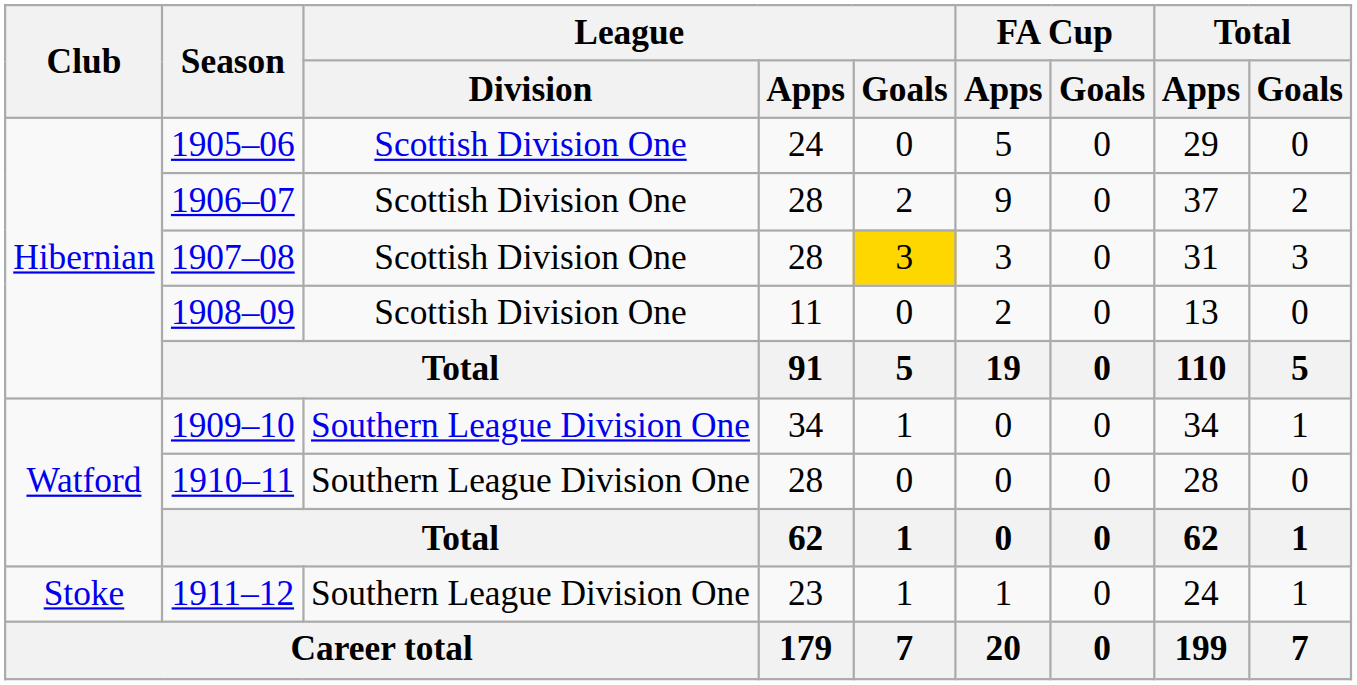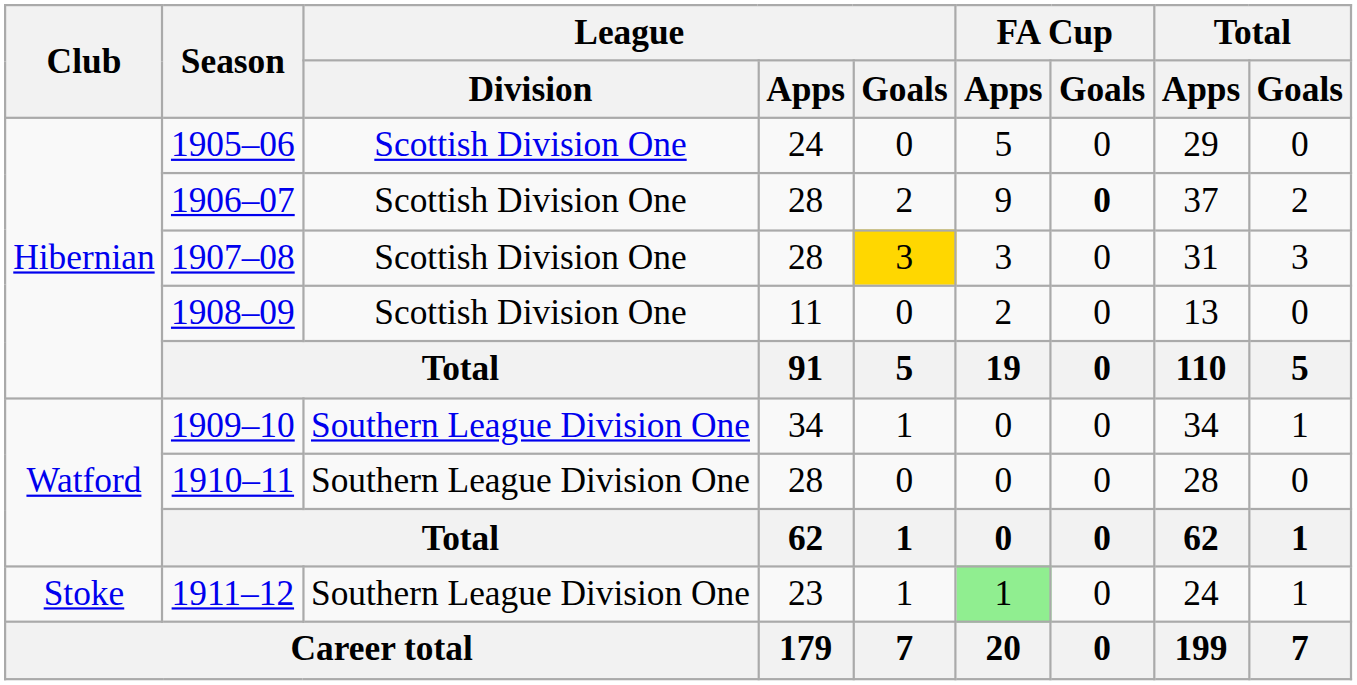(1102, 200) normal -> (1102, 200) bold
(1003, 593) no background -> (1003, 593) lightgreen background
